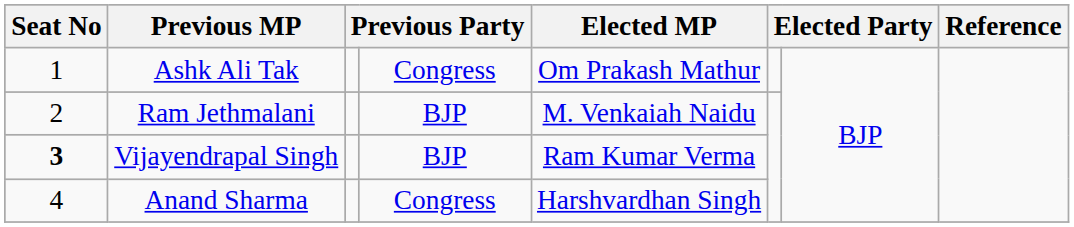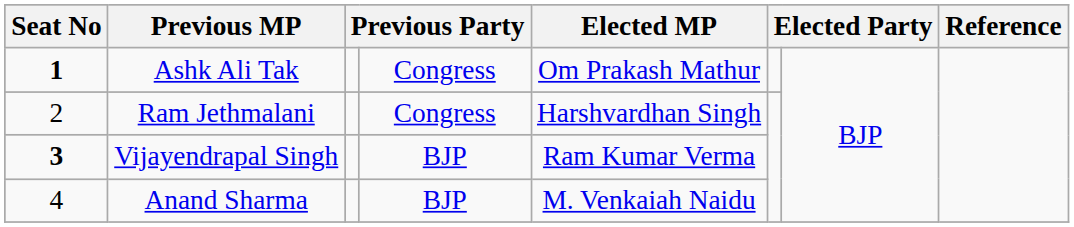(56, 69) normal -> (56, 69) bold
(445, 112) BJP -> (445, 112) Congress
(649, 112) M. Venkaiah Naidu -> (649, 112) Harshvardhan Singh
(445, 199) Congress -> (445, 199) BJP
(649, 199) Harshvardhan Singh -> (649, 199) M. Venkaiah Naidu
